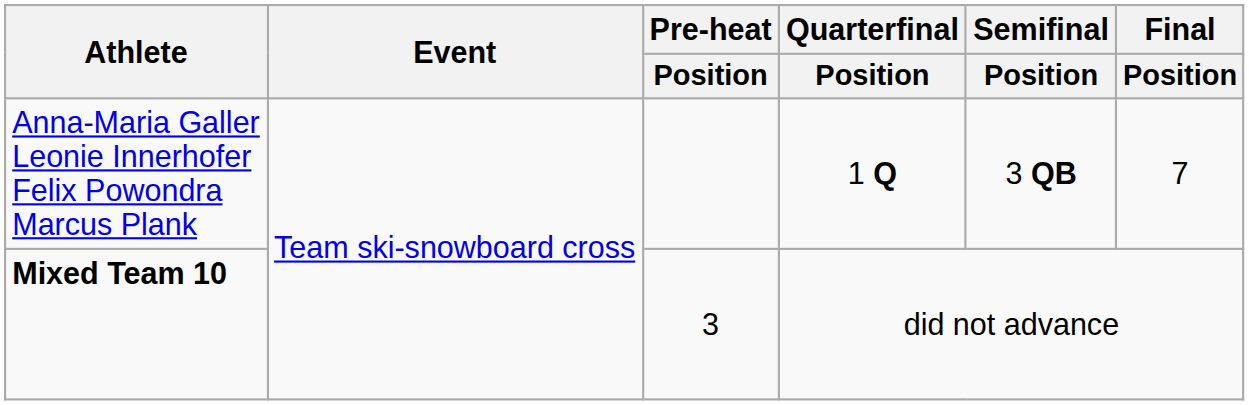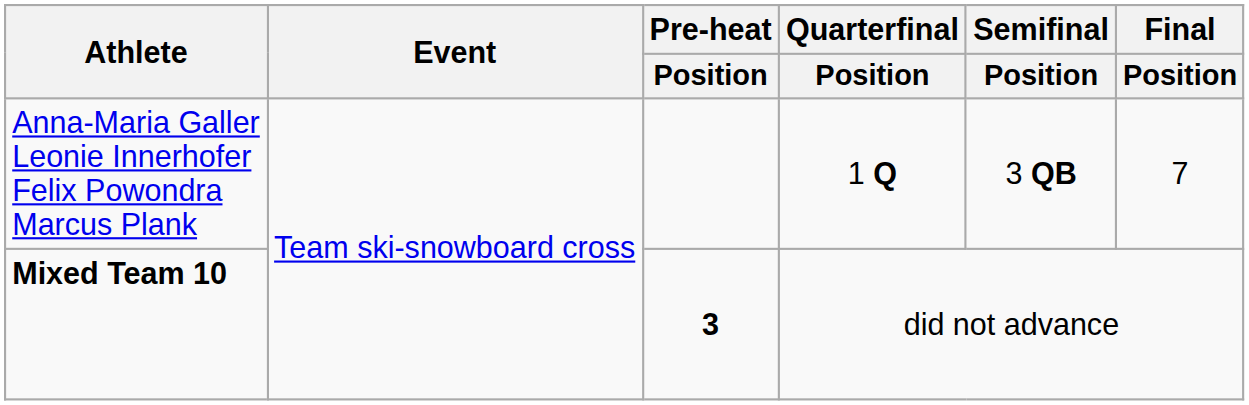(711, 324) normal -> (711, 324) bold
